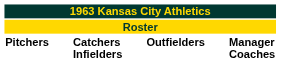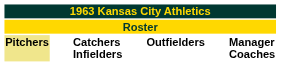(27, 42) no background -> (27, 42) khaki background
